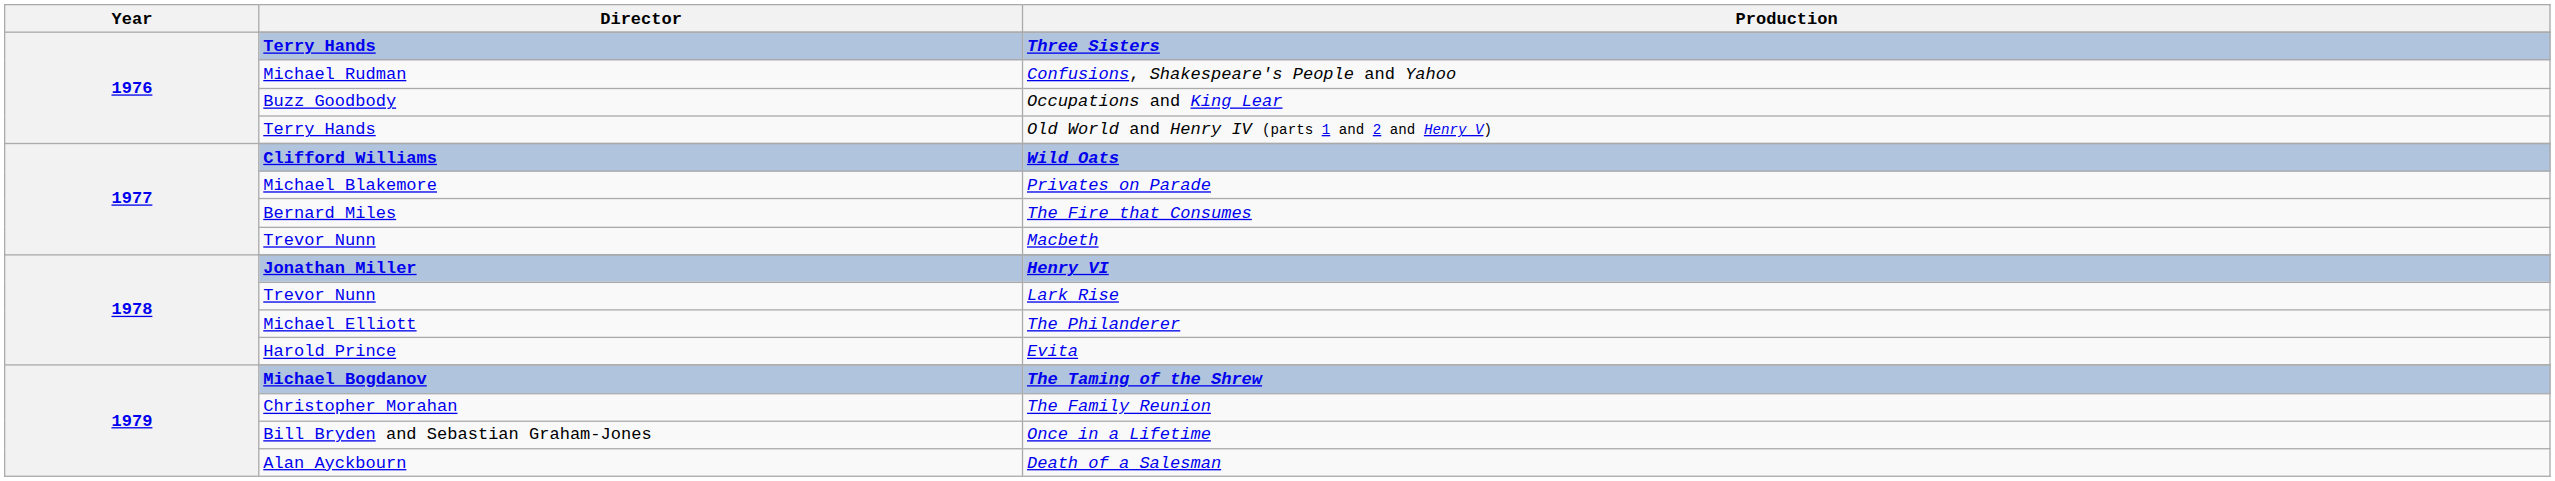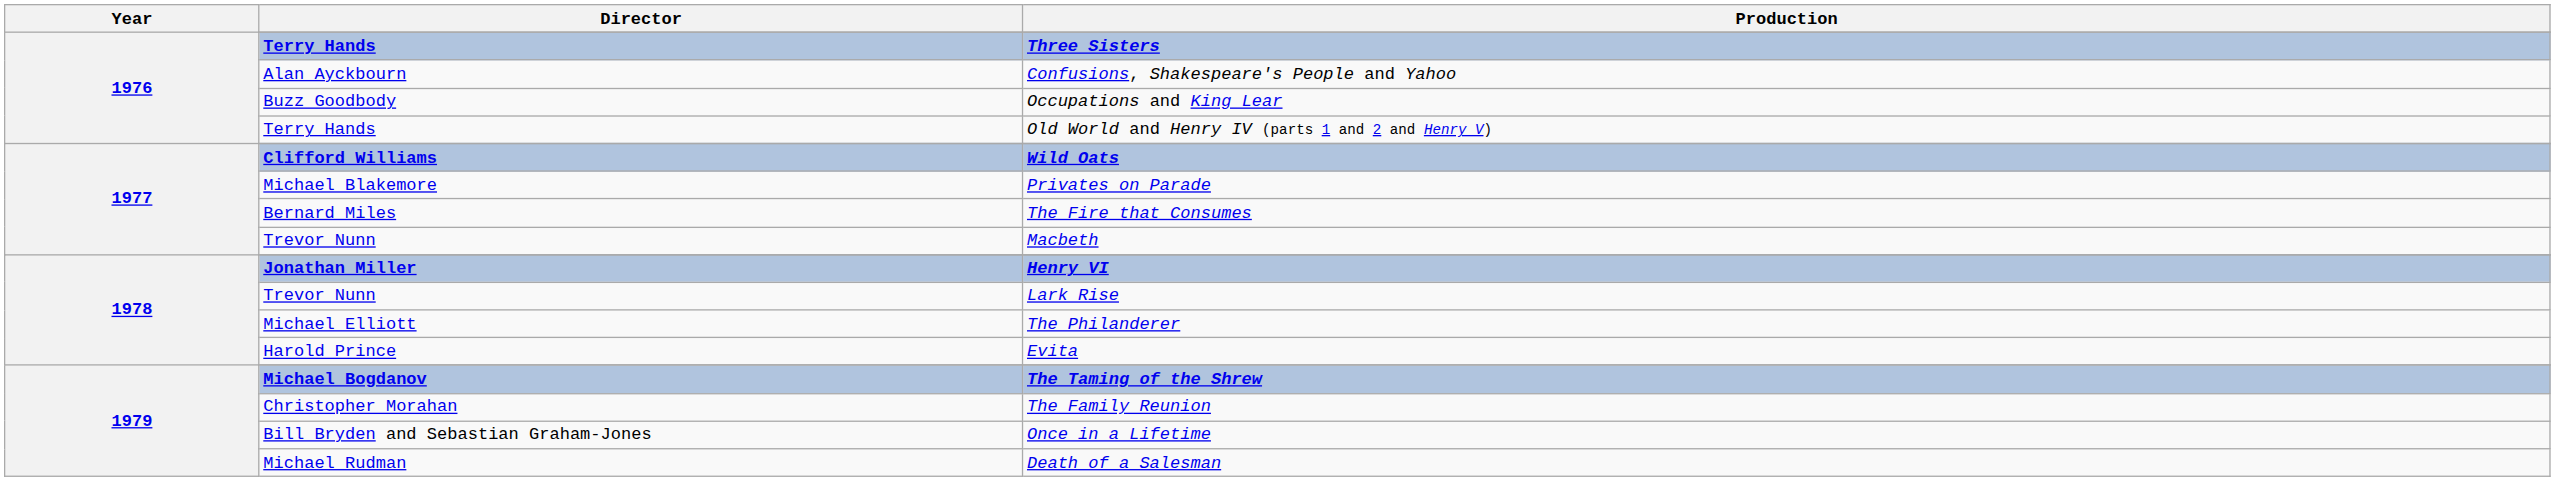(335, 74) Michael Rudman -> (335, 74) Alan Ayckbourn
(335, 463) Alan Ayckbourn -> (335, 463) Michael Rudman
